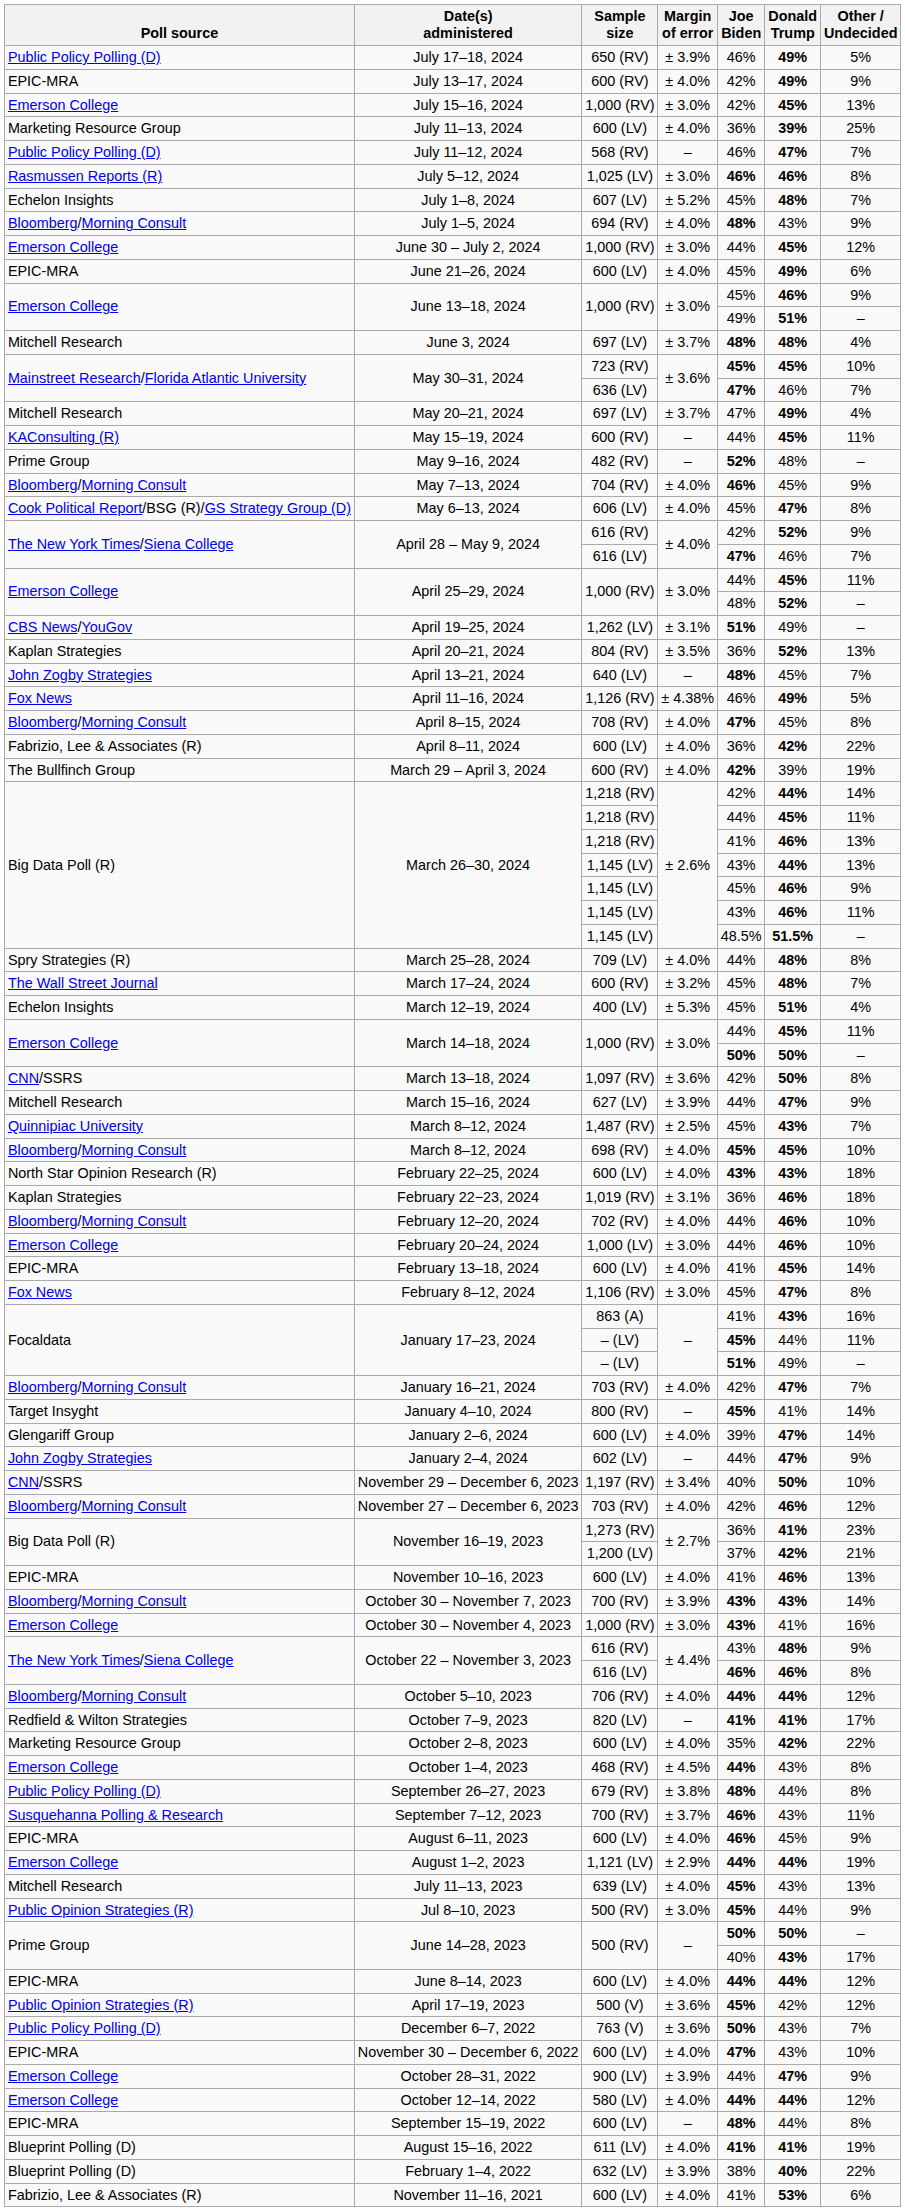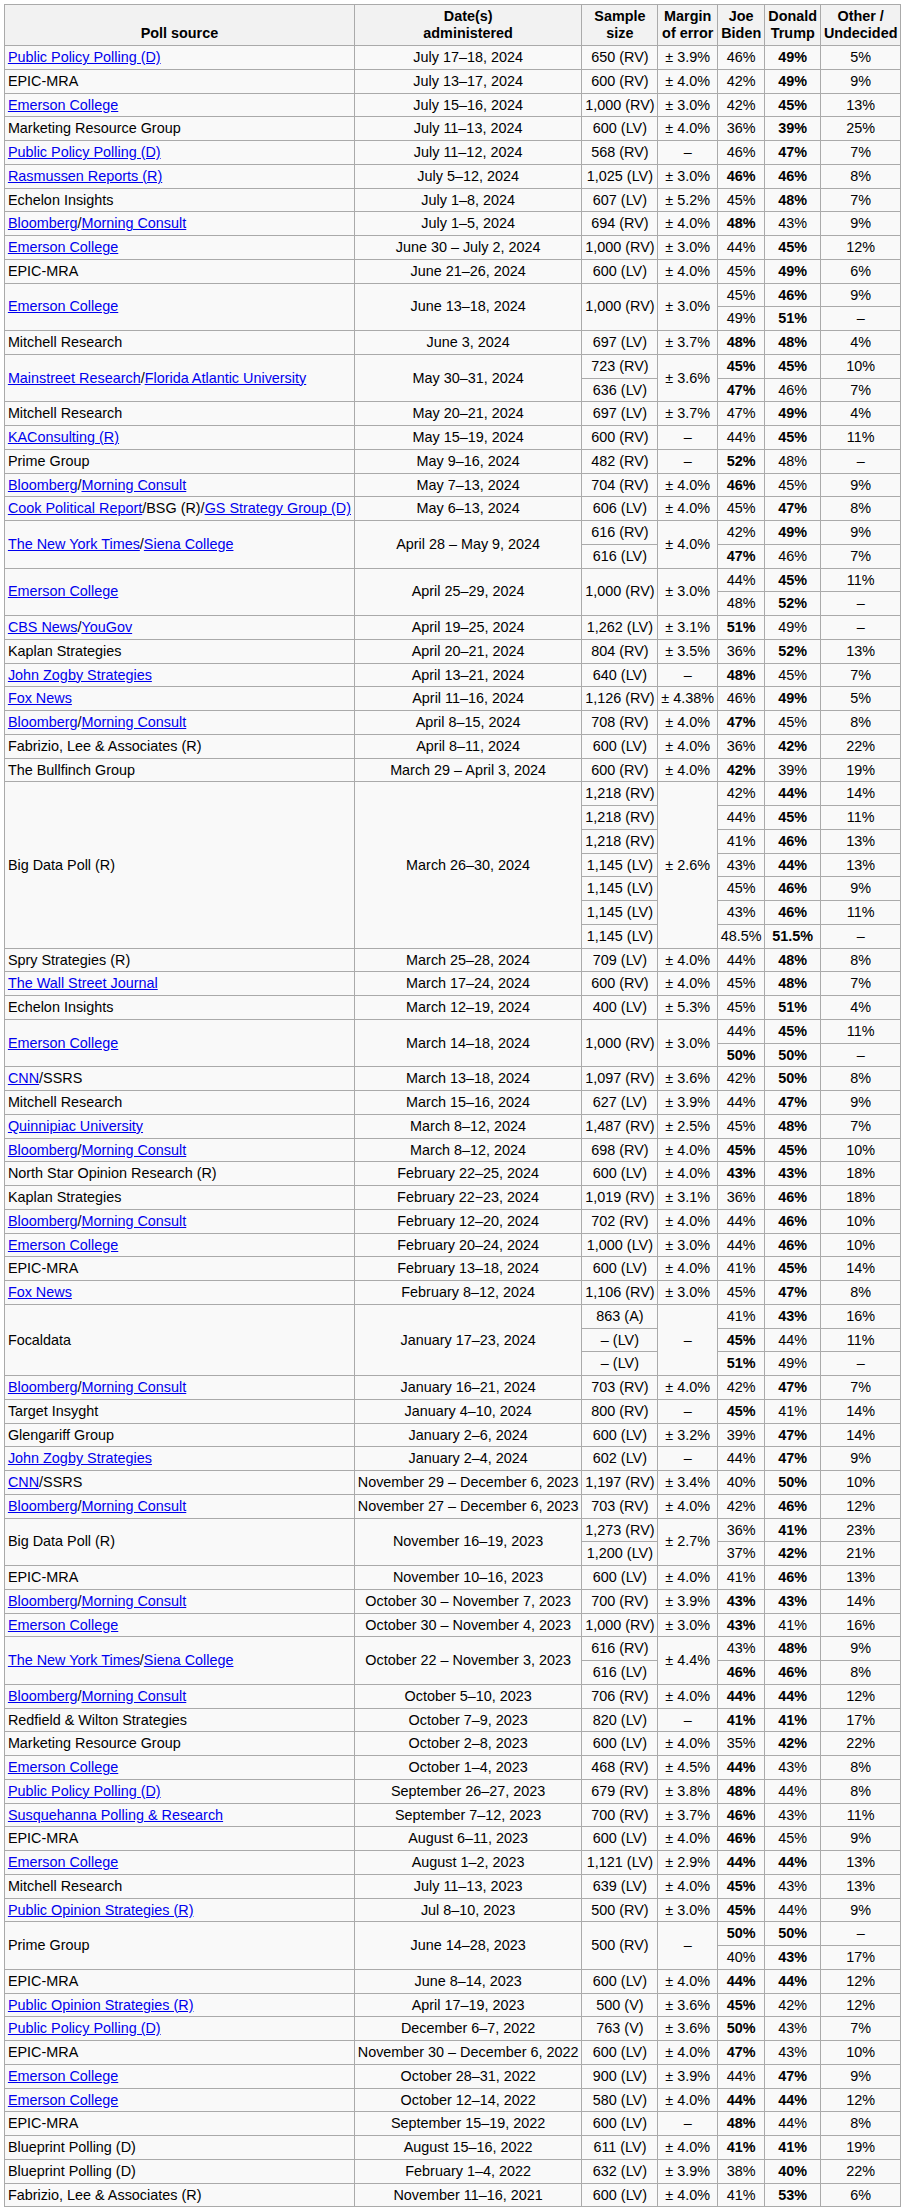(793, 532) 52% -> (793, 532) 49%
(688, 983) ± 3.2% -> (688, 983) ± 4.0%
(793, 1126) 43% -> (793, 1126) 48%
(688, 1435) ± 4.0% -> (688, 1435) ± 3.2%
(861, 1862) 19% -> (861, 1862) 13%
